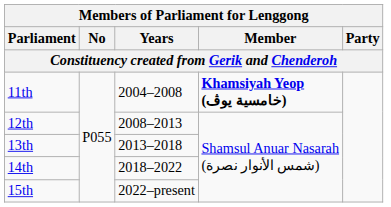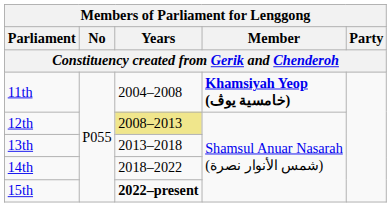(150, 123) no background -> (150, 123) khaki background
(157, 190) normal -> (158, 190) bold
